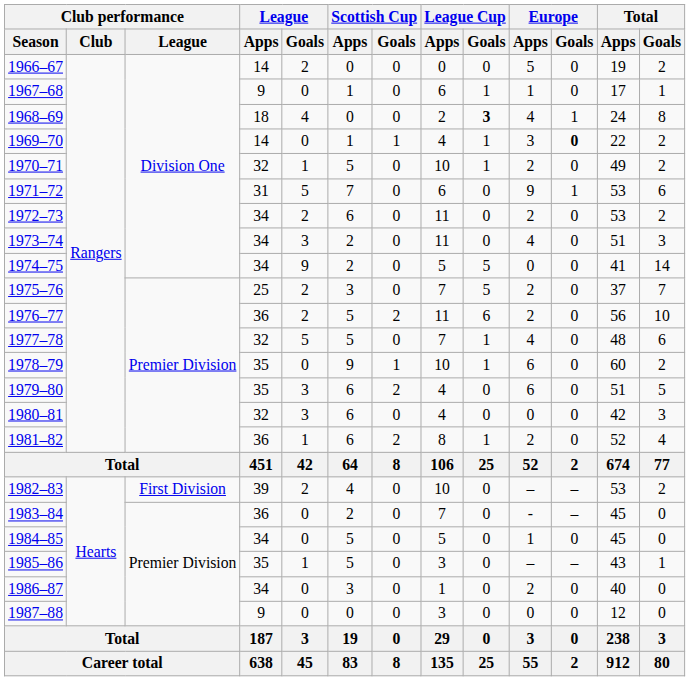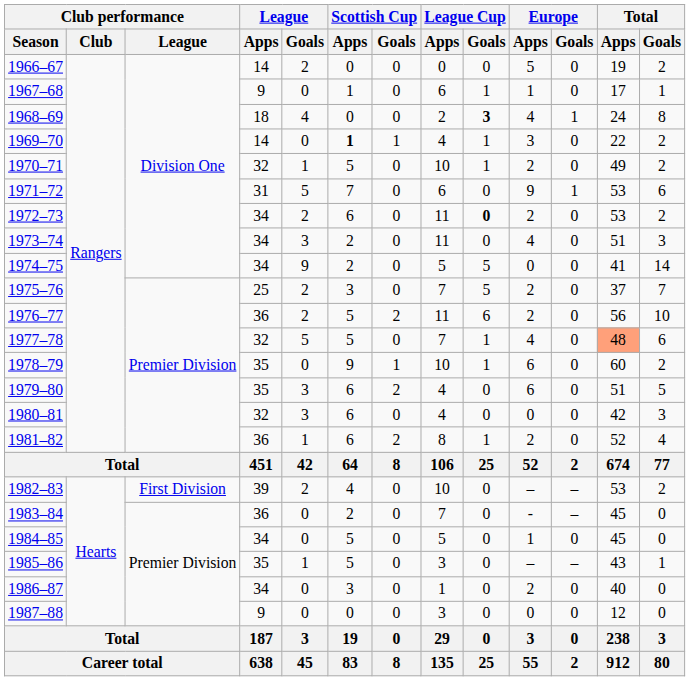(350, 141) normal -> (350, 141) bold
(574, 141) bold -> (574, 141) normal
(486, 215) normal -> (486, 215) bold
(618, 340) no background -> (618, 340) lightsalmon background
